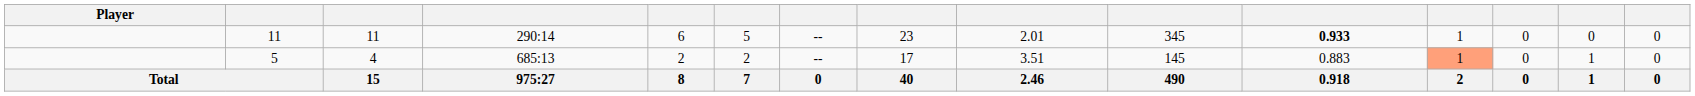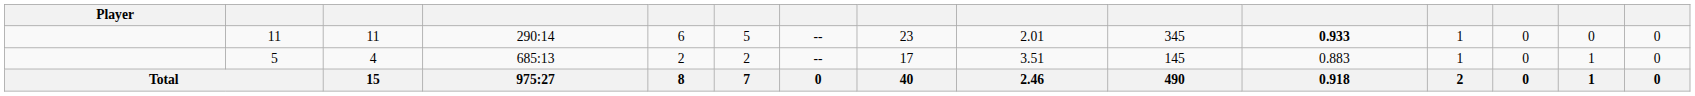(1460, 58) lightsalmon background -> (1460, 58) no background
